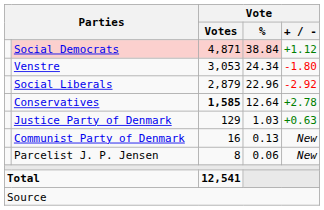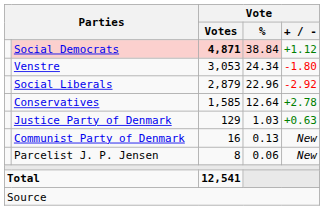(224, 49) normal -> (224, 49) bold
(224, 102) bold -> (224, 102) normal
